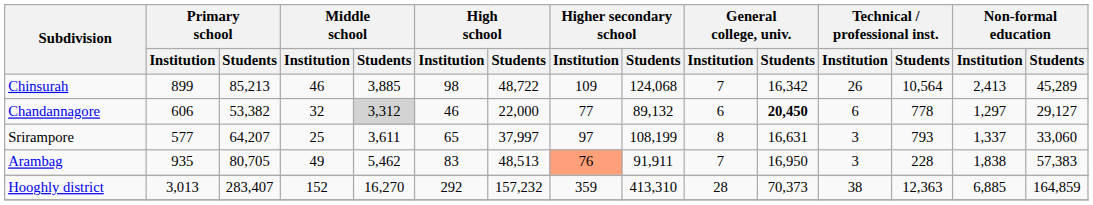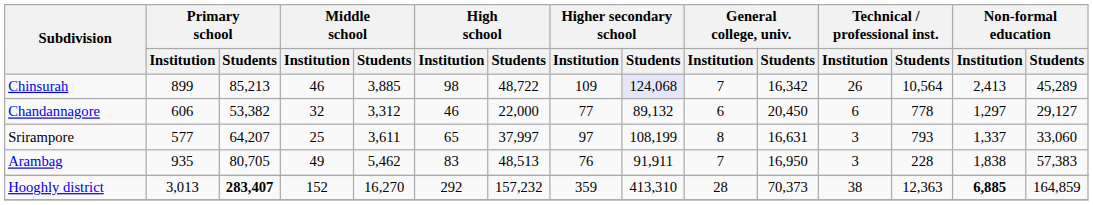(653, 86) no background -> (653, 86) lavender background
(384, 111) lightgrey background -> (384, 111) no background
(788, 111) bold -> (788, 111) normal
(586, 162) lightsalmon background -> (586, 162) no background
(250, 187) normal -> (250, 187) bold
(990, 187) normal -> (990, 187) bold
